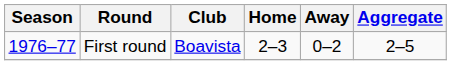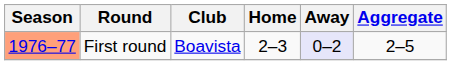(42, 45) no background -> (42, 45) lightsalmon background
(327, 45) no background -> (327, 45) lavender background
